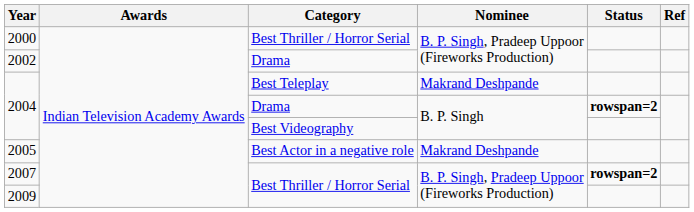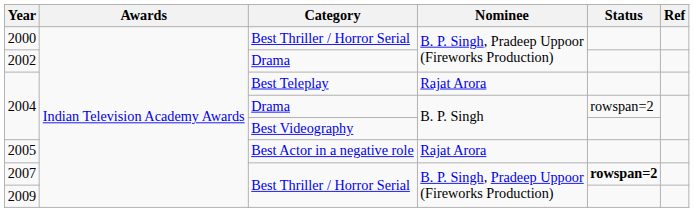(479, 83) Makrand Deshpande -> (453, 83) Rajat Arora
(624, 106) bold -> (622, 106) normal
(479, 151) Makrand Deshpande -> (453, 151) Rajat Arora
